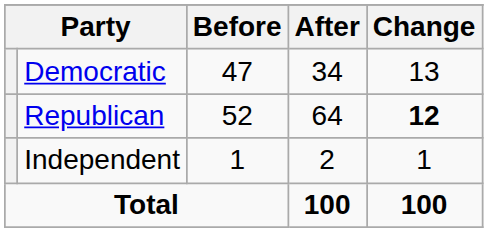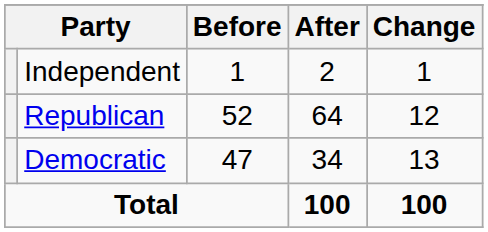rows swapped: (95, 71) <-> (102, 159)
(424, 115) bold -> (424, 115) normal
